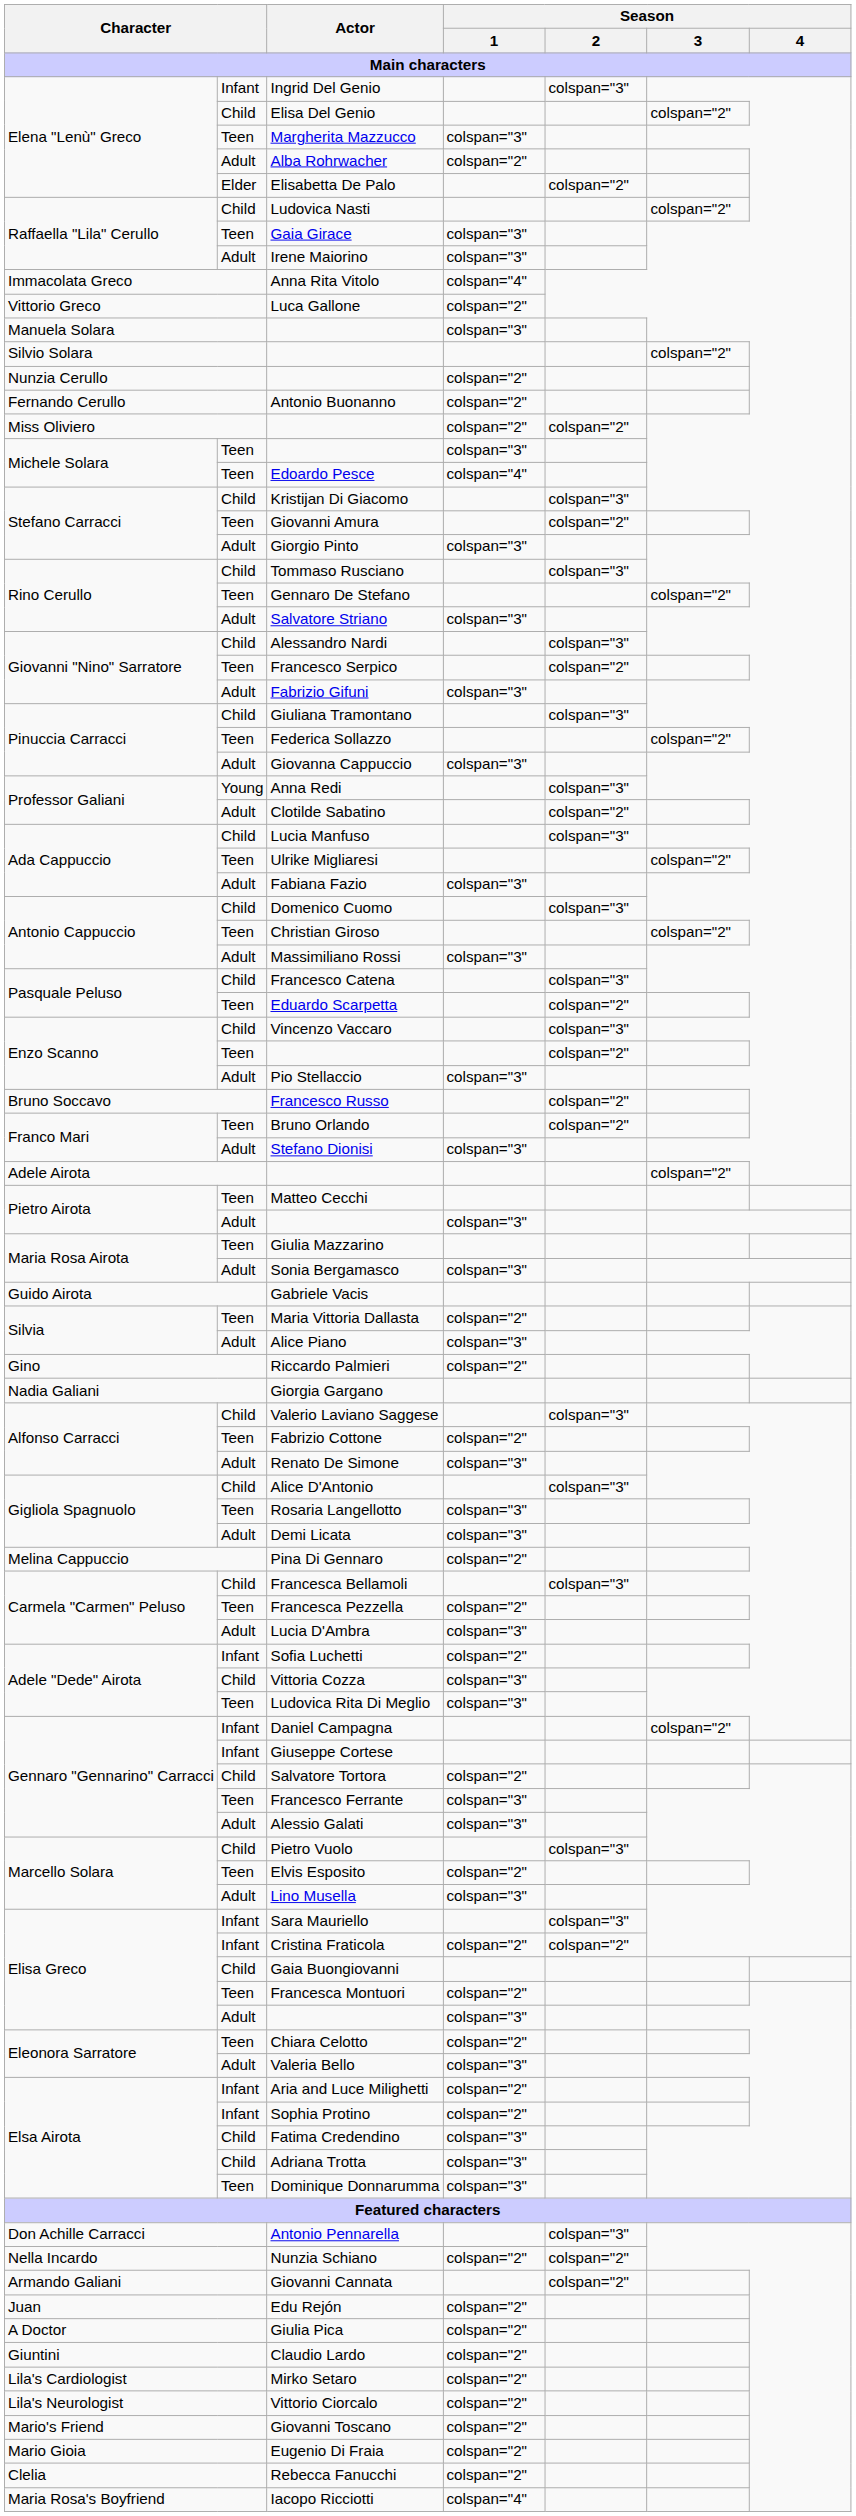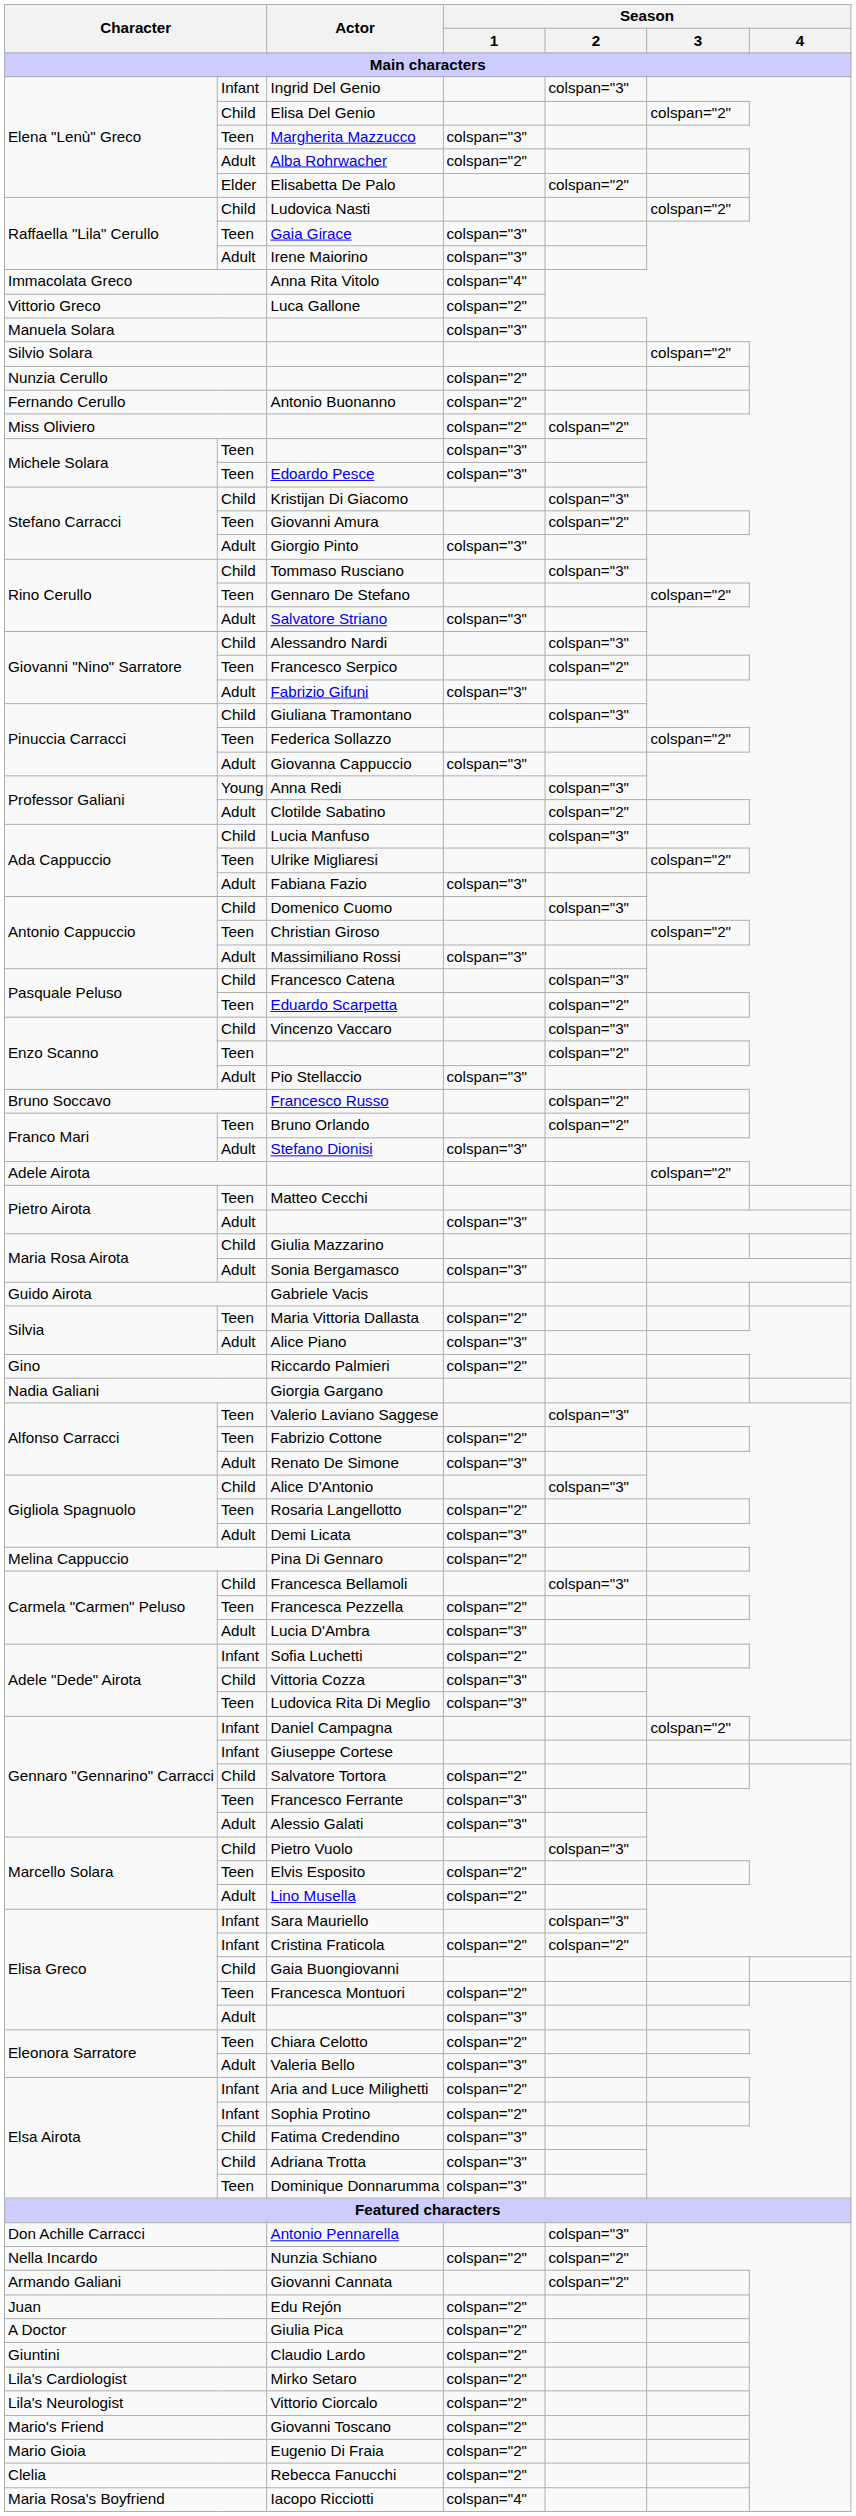(487, 474) colspan="4" -> (487, 474) colspan="3"
(237, 1245) Teen -> (238, 1245) Child
(238, 1414) Child -> (237, 1414) Teen
(487, 1511) colspan="3" -> (487, 1511) colspan="2"
(487, 1896) colspan="3" -> (487, 1896) colspan="2"
